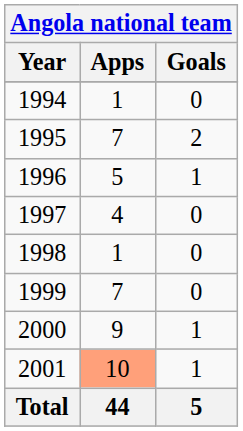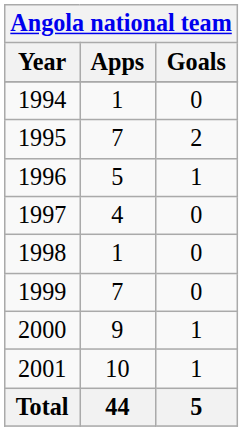(117, 368) lightsalmon background -> (117, 368) no background
